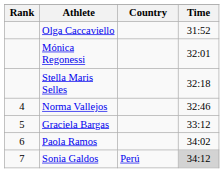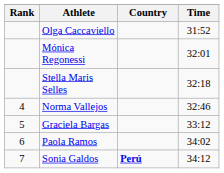(130, 159) normal -> (131, 159) bold
(199, 159) lightgrey background -> (199, 159) no background
